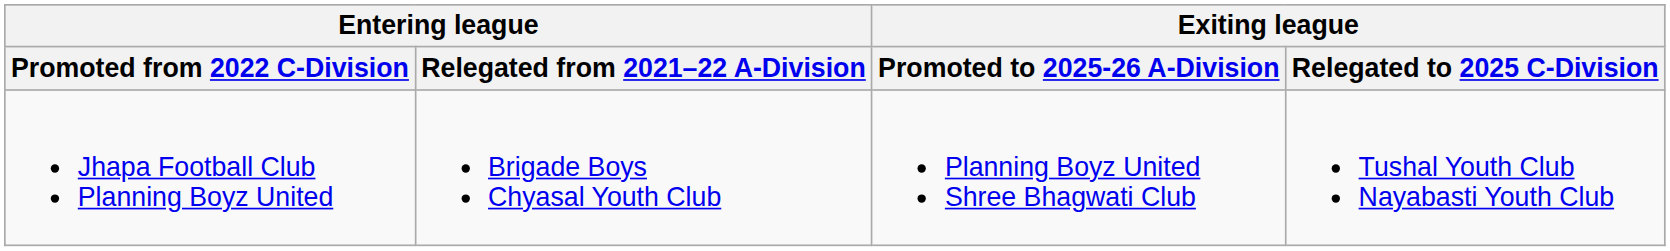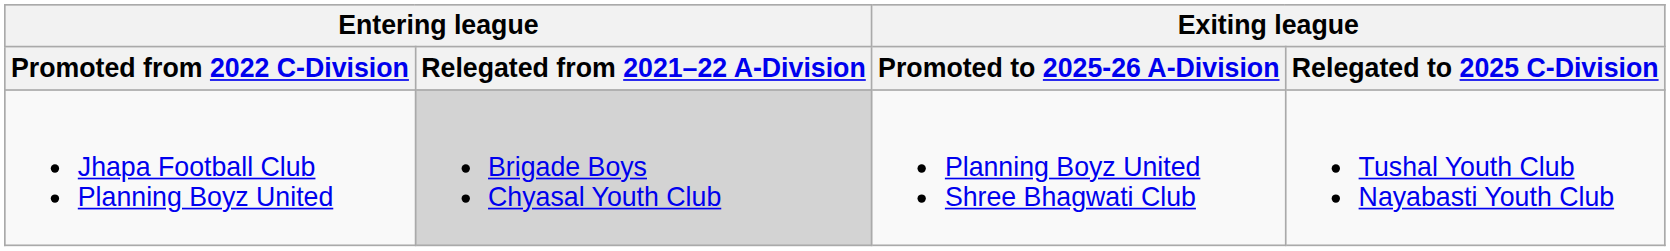(644, 183) no background -> (644, 183) lightgrey background
